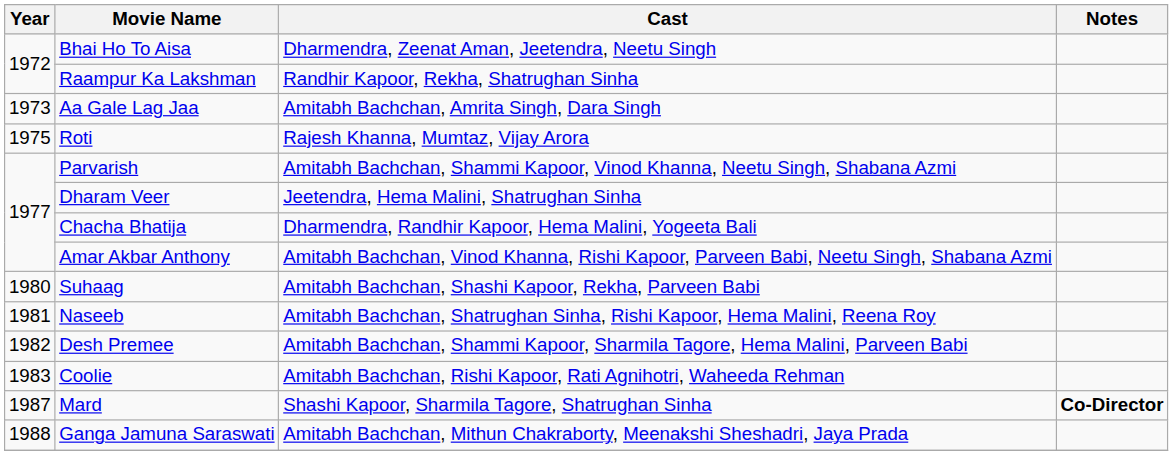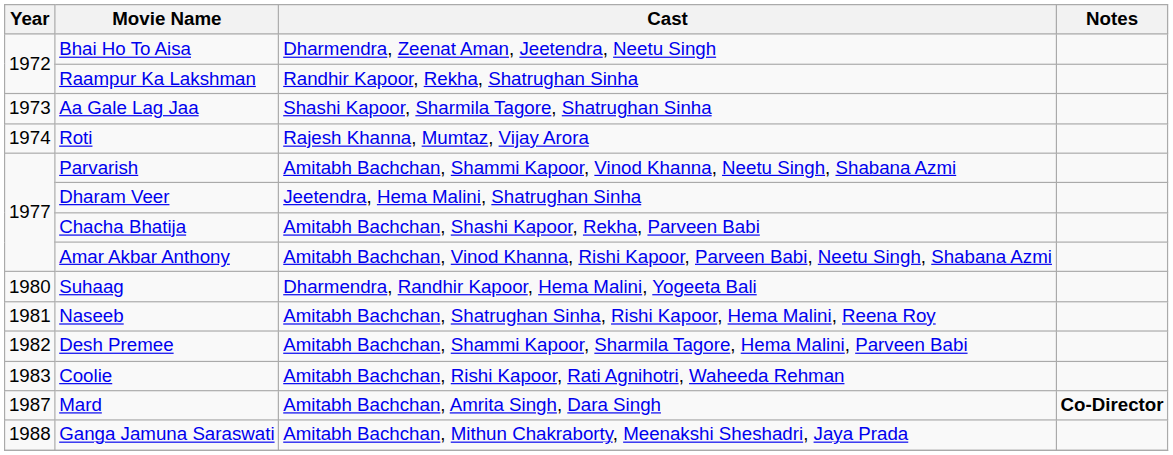(472, 108) Amitabh Bachchan, Amrita Singh, Dara Singh -> (497, 108) Shashi Kapoor, Sharmila Tagore, Shatrughan Sinha
(30, 138) 1975 -> (30, 138) 1974
(520, 227) Dharmendra, Randhir Kapoor, Hema Malini, Yogeeta Bali -> (522, 227) Amitabh Bachchan, Shashi Kapoor, Rekha, Parveen Babi
(522, 286) Amitabh Bachchan, Shashi Kapoor, Rekha, Parveen Babi -> (520, 286) Dharmendra, Randhir Kapoor, Hema Malini, Yogeeta Bali
(497, 405) Shashi Kapoor, Sharmila Tagore, Shatrughan Sinha -> (472, 405) Amitabh Bachchan, Amrita Singh, Dara Singh
